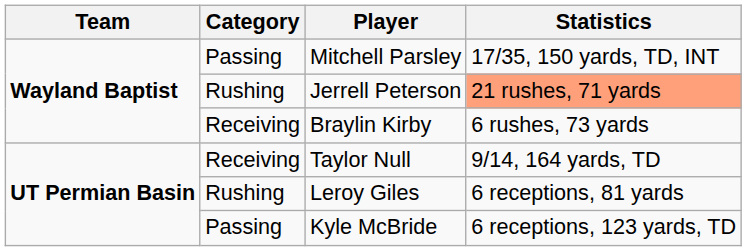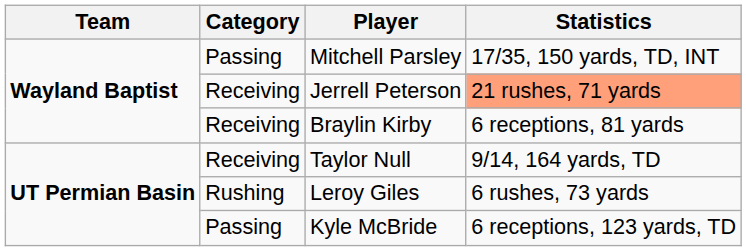(245, 90) Rushing -> (253, 90) Receiving
(560, 124) 6 rushes, 73 yards -> (577, 124) 6 receptions, 81 yards
(577, 193) 6 receptions, 81 yards -> (560, 193) 6 rushes, 73 yards
